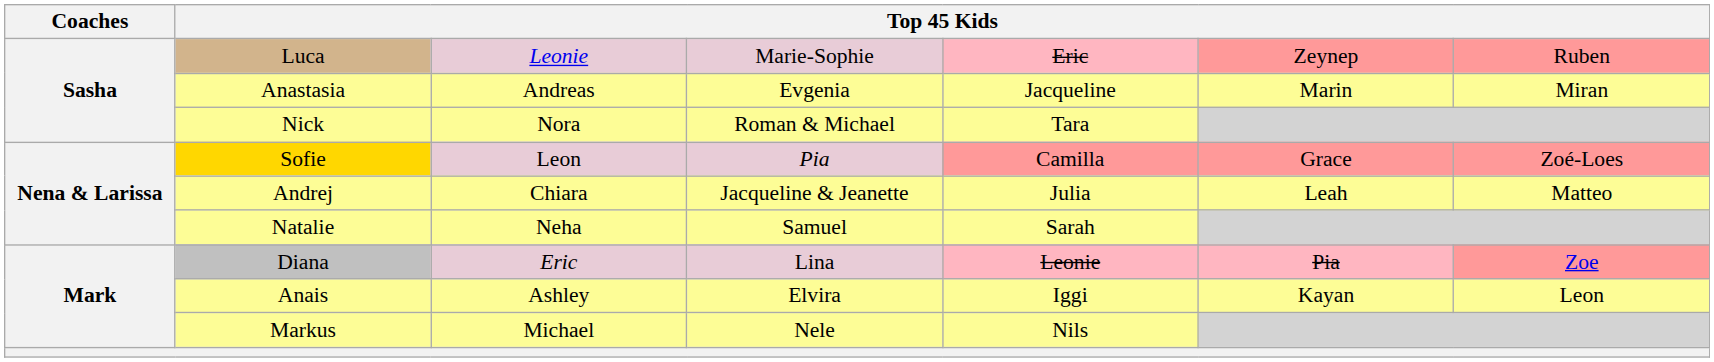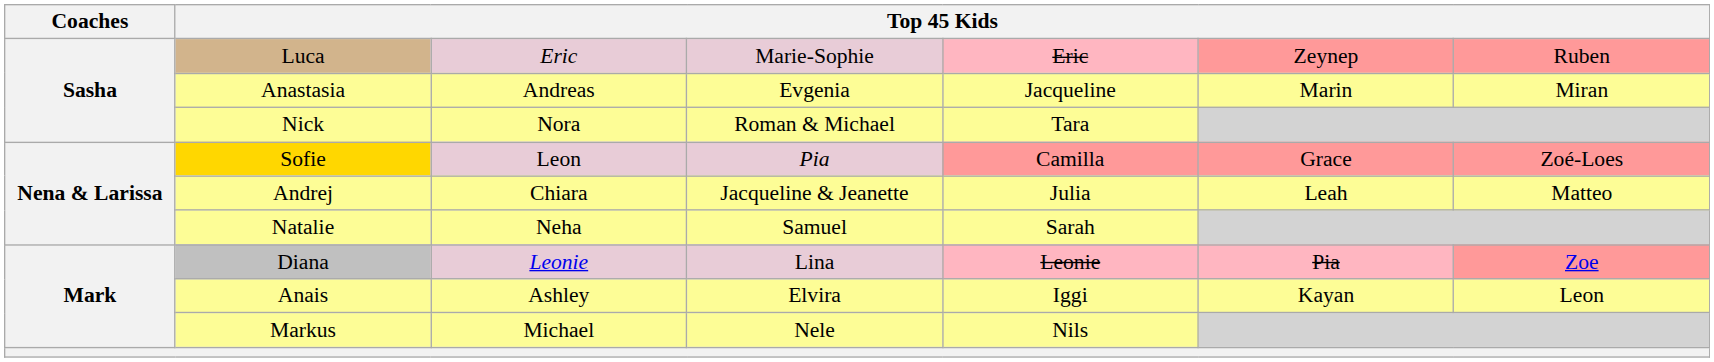(559, 55) Leonie -> (559, 55) Eric
(559, 261) Eric -> (559, 261) Leonie
